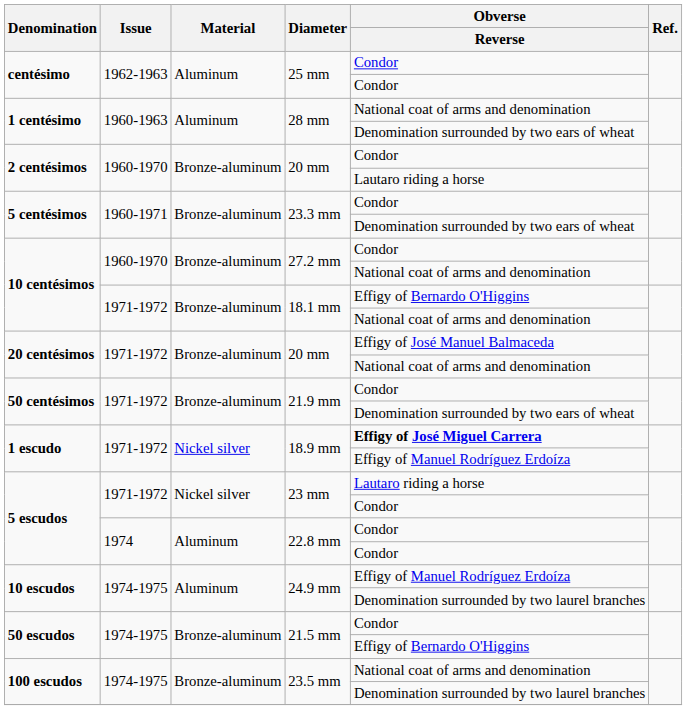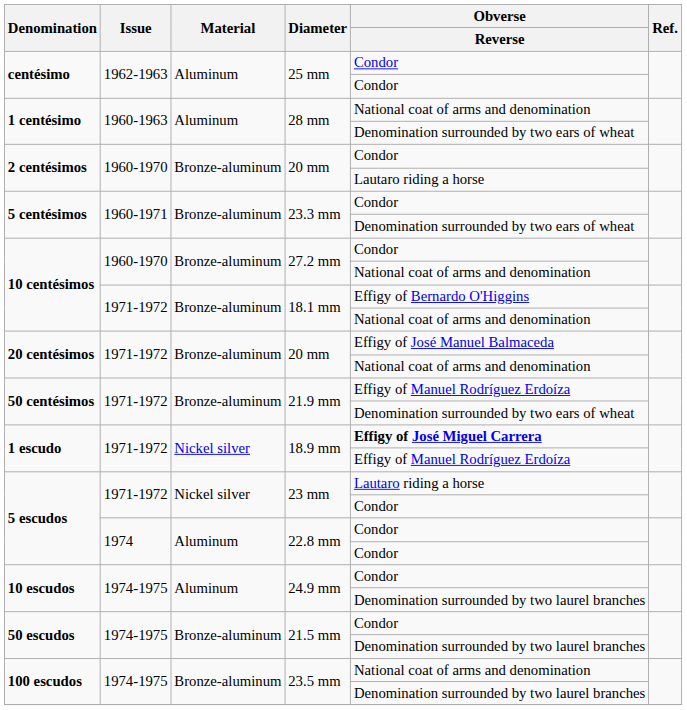(376, 389) Condor -> (462, 389) Effigy of Manuel Rodríguez Erdoíza
(462, 576) Effigy of Manuel Rodríguez Erdoíza -> (376, 576) Condor
(442, 646) Effigy of Bernardo O'Higgins -> (500, 646) Denomination surrounded by two laurel branches
